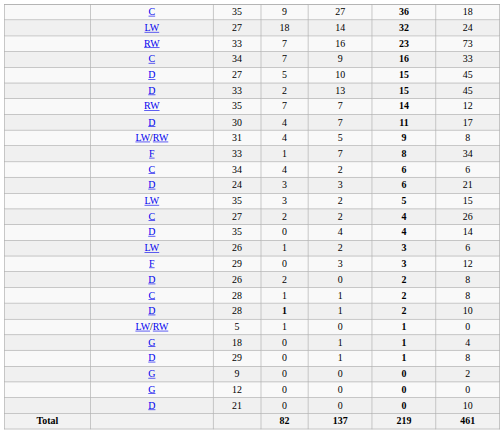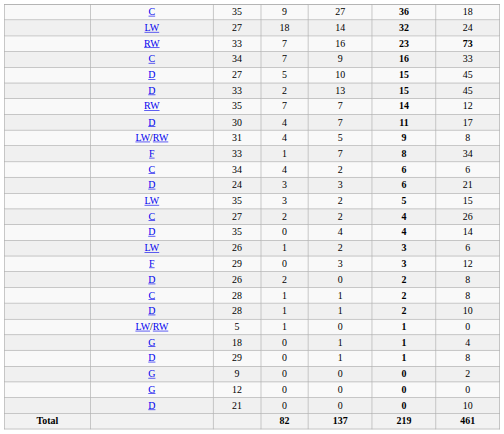(468, 43) normal -> (468, 43) bold
(285, 311) bold -> (285, 311) normal
